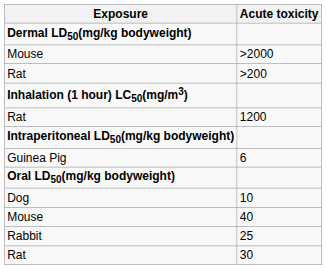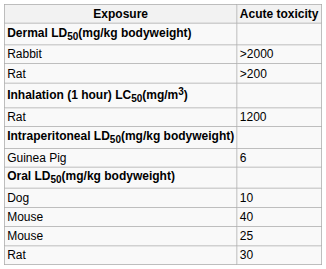(25, 54) Mouse -> (24, 54) Rabbit
(24, 236) Rabbit -> (25, 236) Mouse
